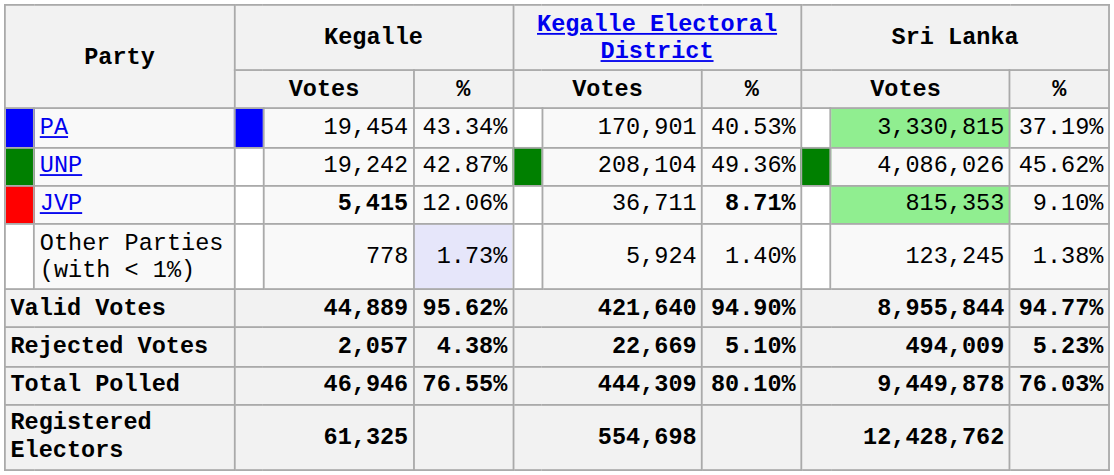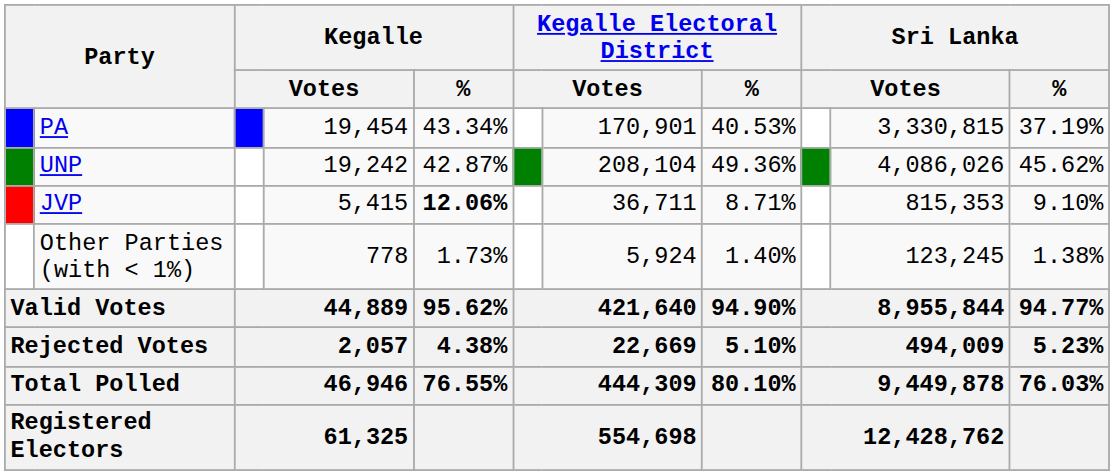(941, 128) lightgreen background -> (941, 128) no background
(373, 205) bold -> (373, 205) normal
(465, 205) normal -> (465, 205) bold
(760, 205) bold -> (760, 205) normal
(955, 205) lightgreen background -> (955, 205) no background
(472, 257) lavender background -> (472, 257) no background
